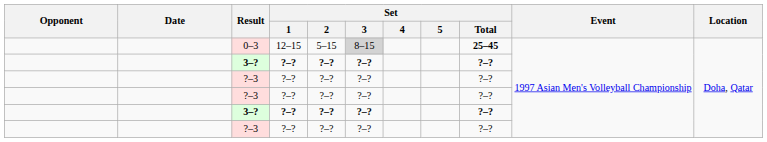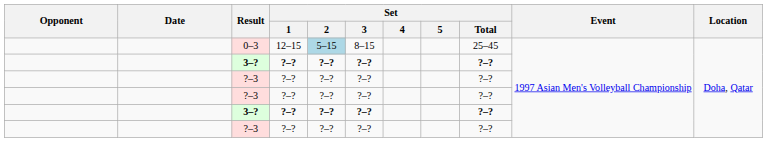(326, 46) no background -> (326, 46) lightblue background
(364, 46) lightgrey background -> (364, 46) no background
(486, 46) bold -> (486, 46) normal
